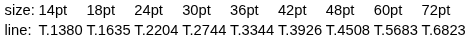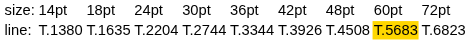(396, 30) no background -> (396, 30) gold background
